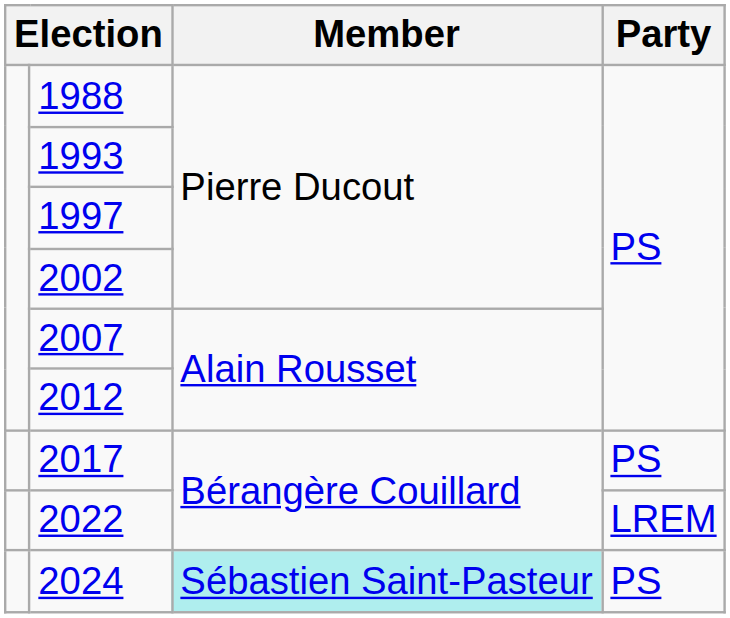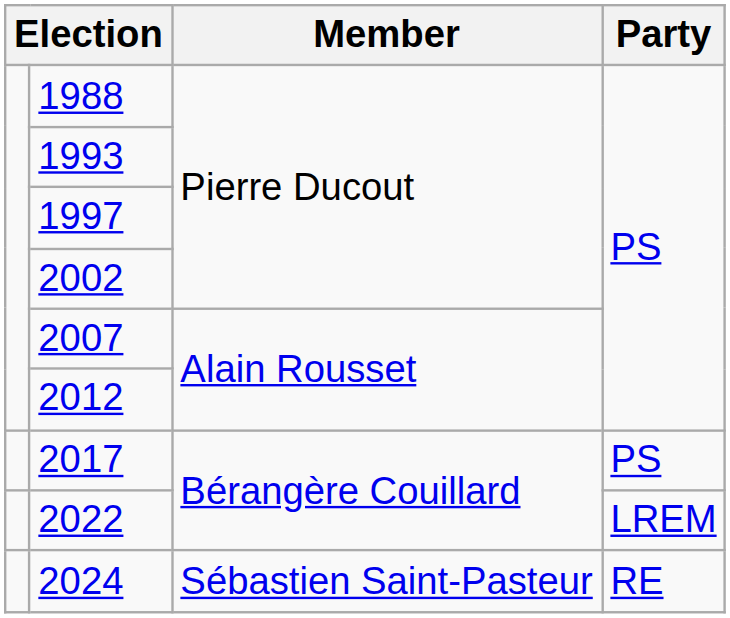(387, 580) paleturquoise background -> (387, 580) no background
(636, 580) PS -> (637, 580) RE
